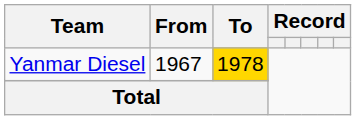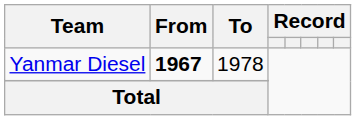(178, 64) normal -> (178, 64) bold
(240, 64) gold background -> (240, 64) no background
